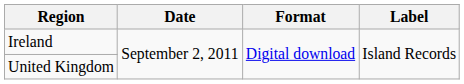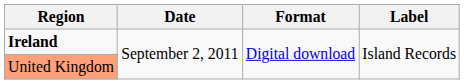(30, 41) normal -> (33, 41) bold
(61, 66) no background -> (61, 66) lightsalmon background
